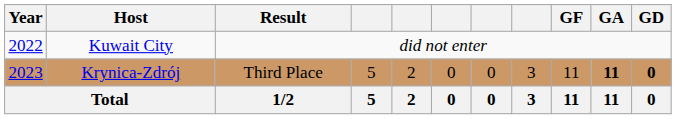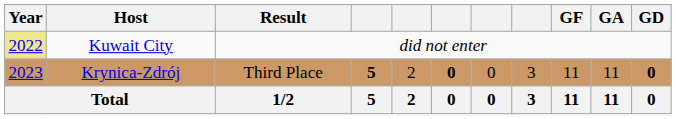(26, 45) no background -> (26, 45) khaki background
(371, 72) normal -> (371, 72) bold
(451, 72) normal -> (451, 72) bold
(611, 72) bold -> (611, 72) normal
